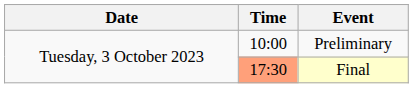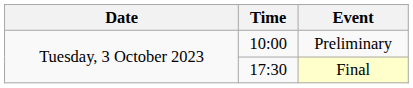(268, 69) lightsalmon background -> (268, 69) no background
